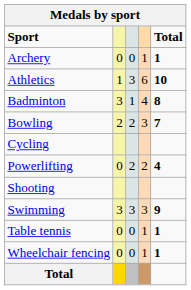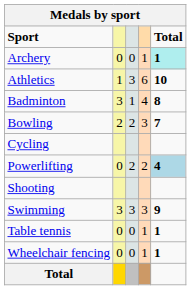(157, 58) no background -> (157, 58) paleturquoise background
(157, 166) no background -> (157, 166) lightblue background
